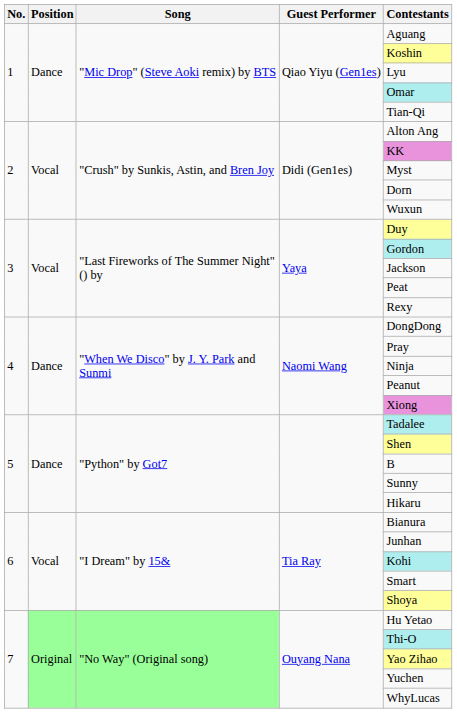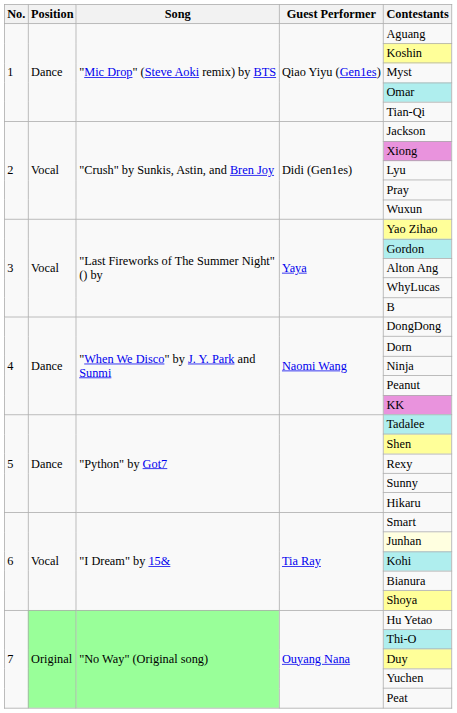(396, 72) Lyu -> (399, 72) Myst
(412, 131) Alton Ang -> (406, 131) Jackson
(395, 151) KK -> (402, 151) Xiong
(399, 170) Myst -> (396, 170) Lyu
(399, 190) Dorn -> (398, 190) Pray
(397, 229) Duy -> (412, 229) Yao Zihao
(406, 268) Jackson -> (412, 268) Alton Ang
(397, 287) Peat -> (413, 287) WhyLucas
(399, 307) Rexy -> (391, 307) B
(398, 346) Pray -> (399, 346) Dorn
(402, 405) Xiong -> (395, 405) KK
(391, 463) B -> (399, 463) Rexy
(406, 522) Bianura -> (401, 522) Smart
(404, 541) no background -> (404, 541) lightyellow background
(401, 580) Smart -> (406, 580) Bianura
(412, 659) Yao Zihao -> (397, 659) Duy
(413, 698) WhyLucas -> (397, 698) Peat
